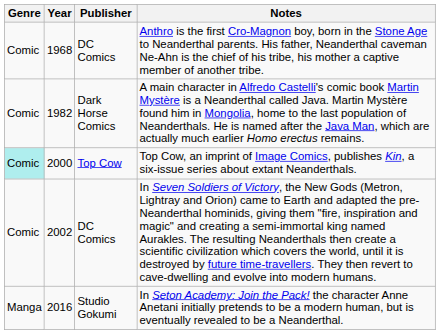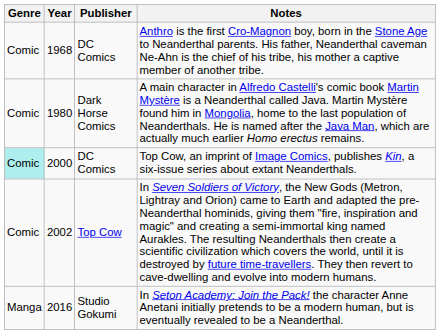(60, 113) 1982 -> (60, 113) 1980
(100, 163) Top Cow -> (96, 163) DC Comics
(96, 232) DC Comics -> (100, 232) Top Cow
